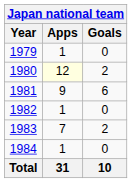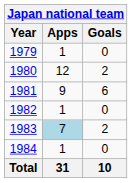(62, 71) lightyellow background -> (62, 71) no background
(62, 129) no background -> (62, 129) lightblue background
